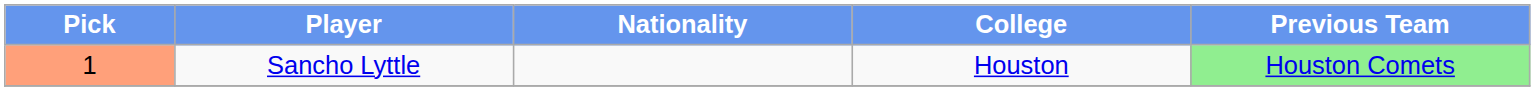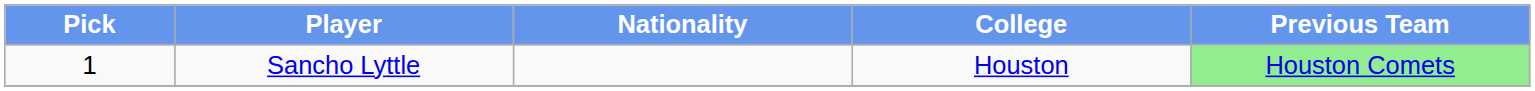(89, 65) lightsalmon background -> (89, 65) no background
